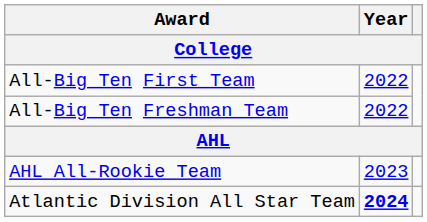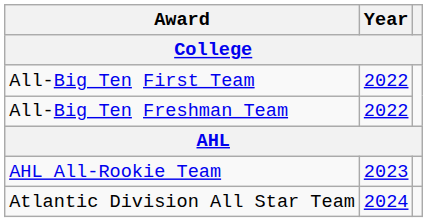(386, 202) bold -> (386, 202) normal
